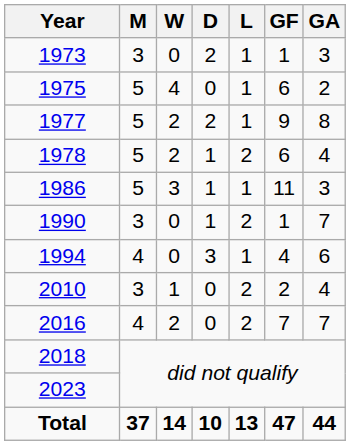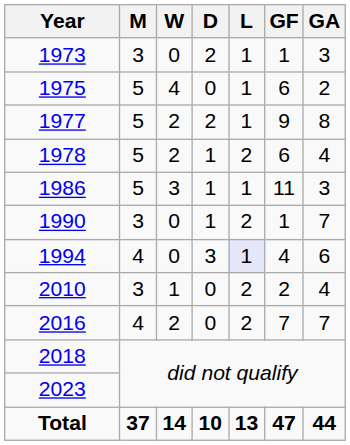(246, 255) no background -> (246, 255) lavender background
